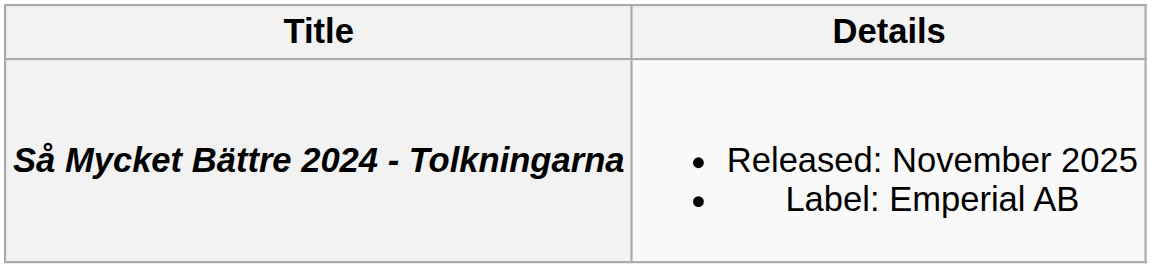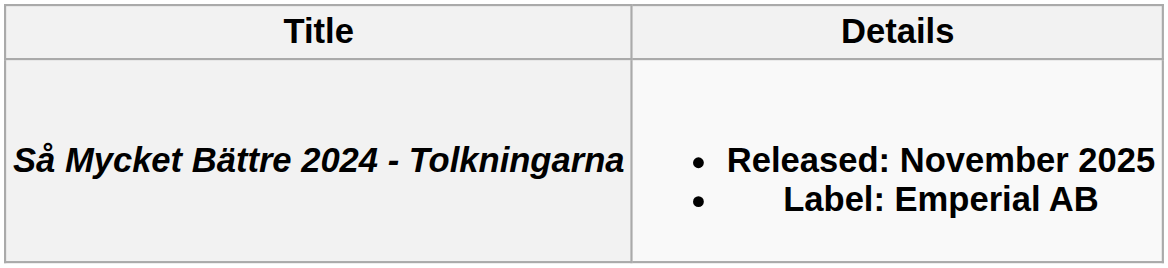(889, 180) normal -> (898, 180) bold
